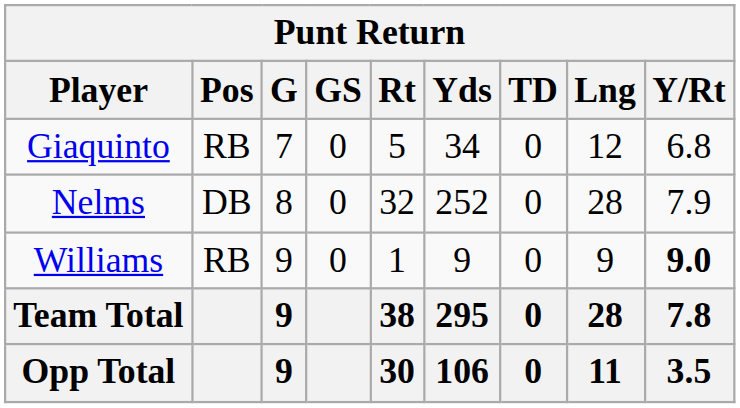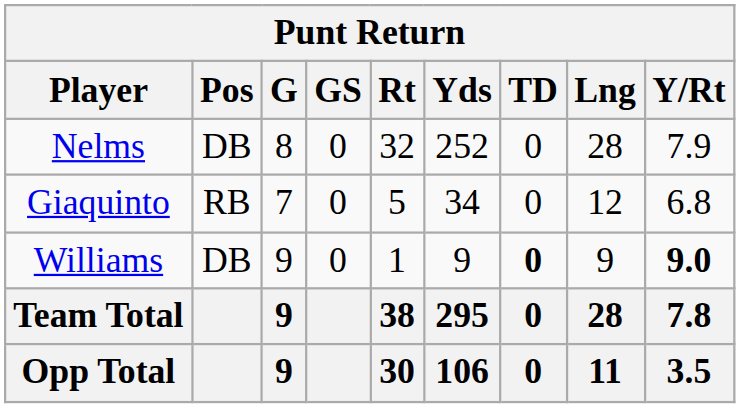rows swapped: (98, 202) <-> (98, 145)
(227, 259) RB -> (227, 259) DB
(533, 259) normal -> (533, 259) bold
